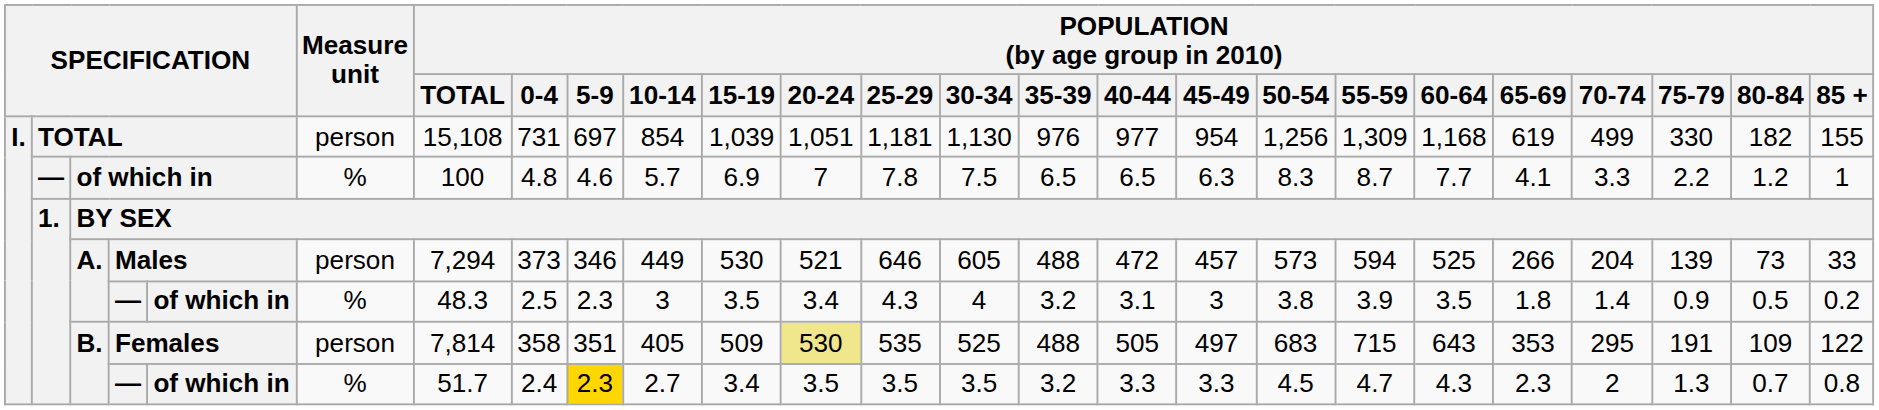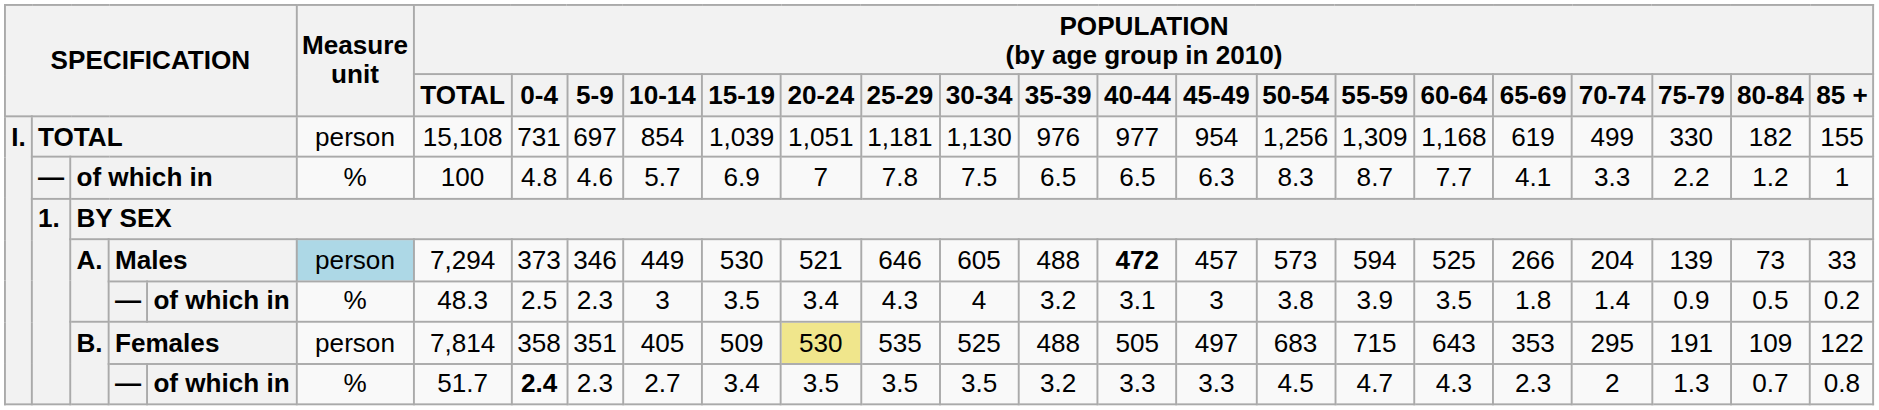(355, 260) no background -> (355, 260) lightblue background
(1137, 260) normal -> (1137, 260) bold
(539, 383) normal -> (539, 383) bold
(595, 383) gold background -> (595, 383) no background
